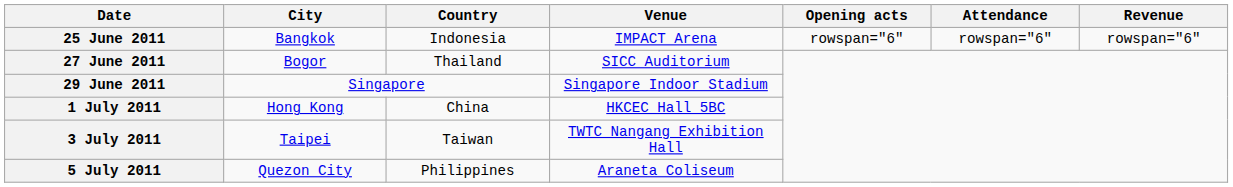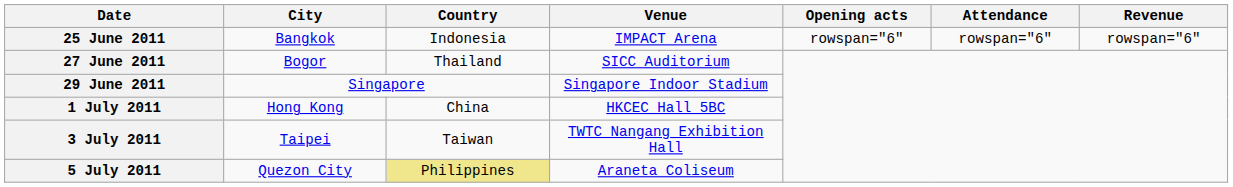(468, 171) no background -> (468, 171) khaki background
